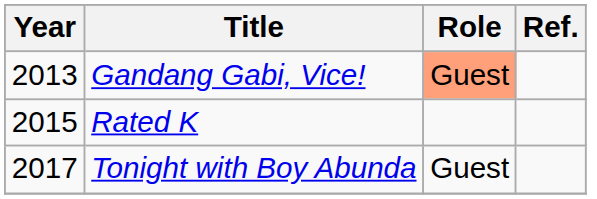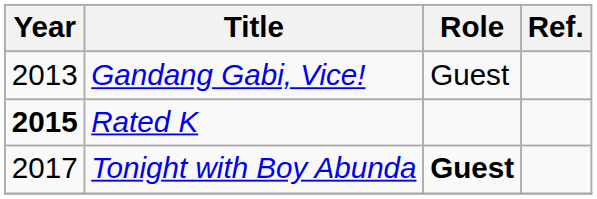(470, 74) lightsalmon background -> (470, 74) no background
(45, 121) normal -> (45, 121) bold
(470, 168) normal -> (472, 168) bold
